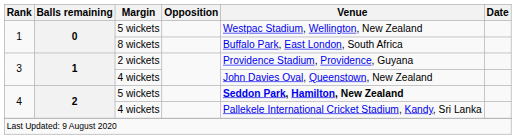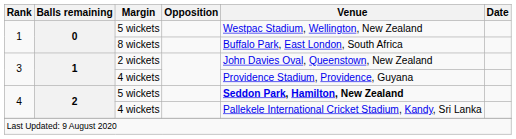(318, 61) Providence Stadium, Providence, Guyana -> (328, 61) John Davies Oval, Queenstown, New Zealand
(328, 77) John Davies Oval, Queenstown, New Zealand -> (318, 77) Providence Stadium, Providence, Guyana
